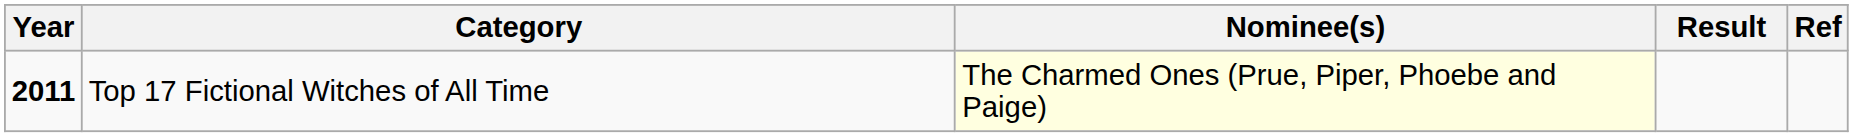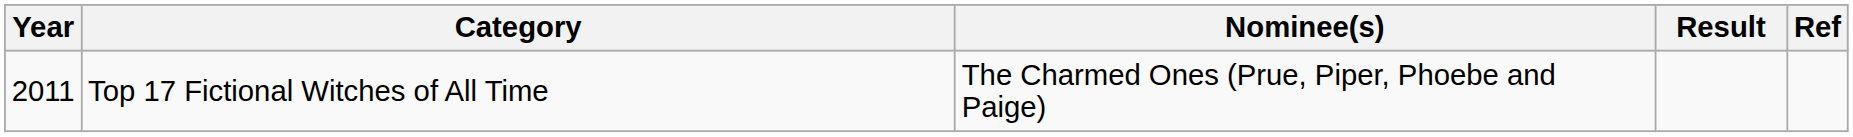(43, 90) bold -> (43, 90) normal
(1259, 90) lightyellow background -> (1259, 90) no background
